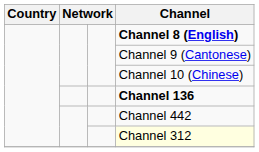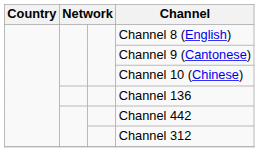(178, 34) bold -> (175, 34) normal
(156, 95) bold -> (155, 95) normal
(155, 136) lightyellow background -> (155, 136) no background
